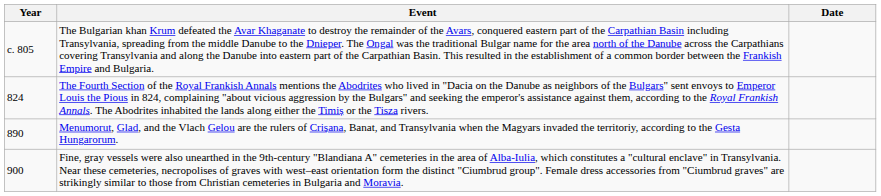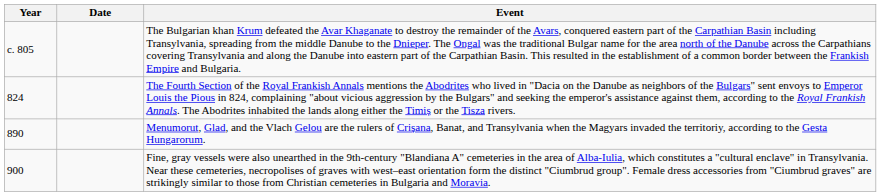columns swapped: (832, 13) <-> (423, 13)
